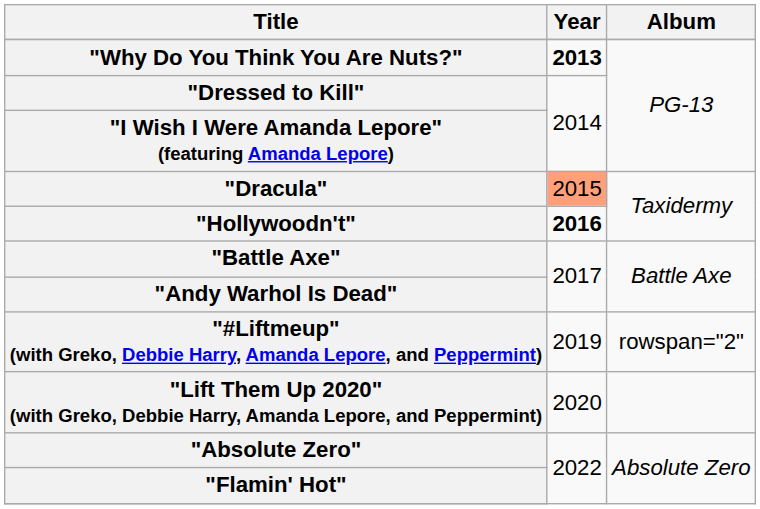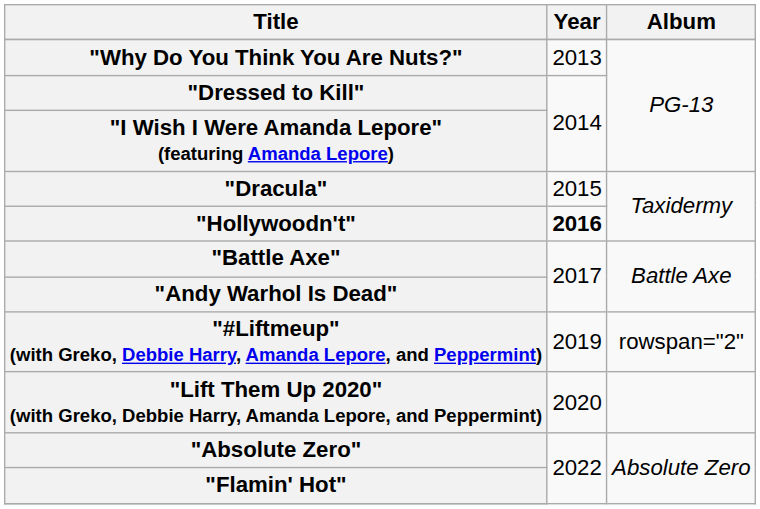(577, 57) bold -> (577, 57) normal
(577, 188) lightsalmon background -> (577, 188) no background
